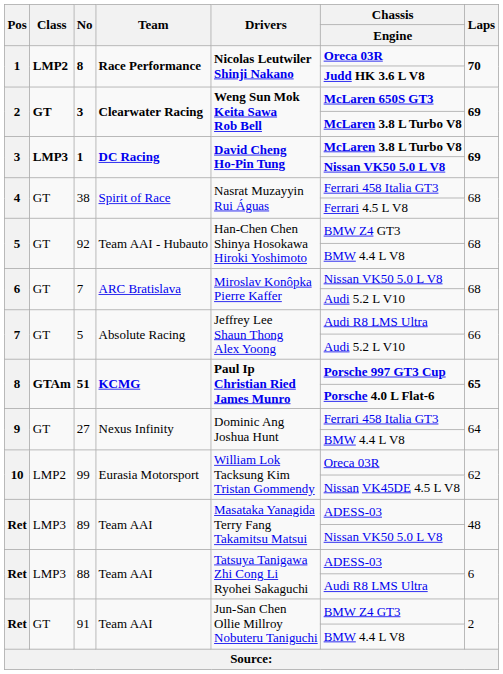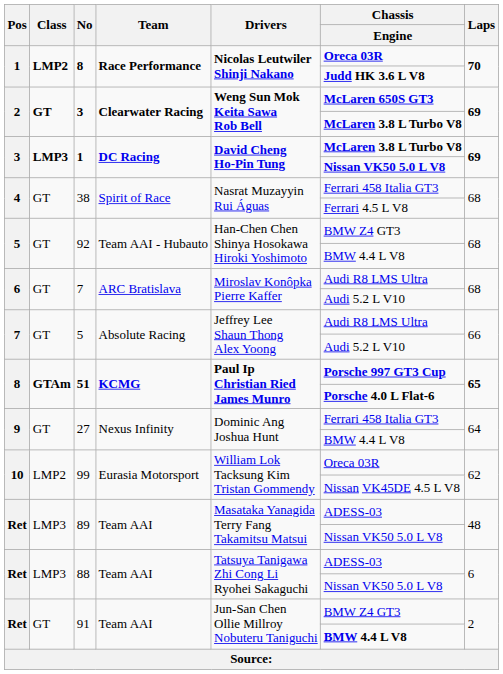(383, 278) Nissan VK50 5.0 L V8 -> (376, 278) Audi R8 LMS Ultra
(376, 586) Audi R8 LMS Ultra -> (383, 586) Nissan VK50 5.0 L V8
(364, 636) normal -> (365, 636) bold
